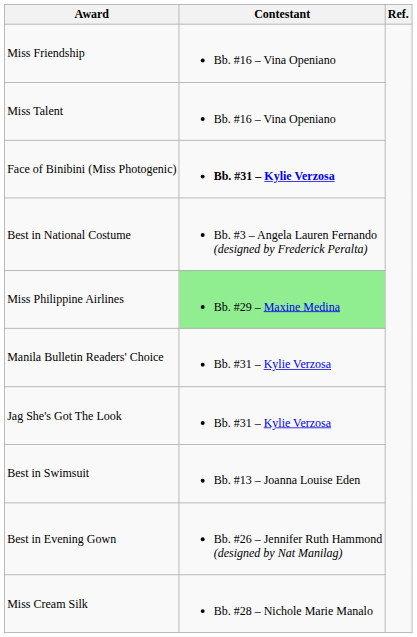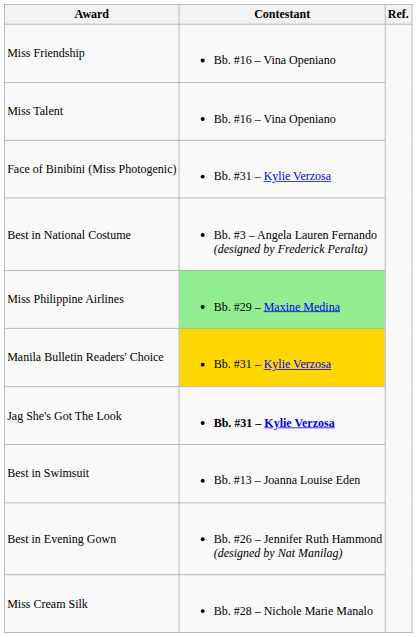(282, 177) bold -> (282, 177) normal
(282, 365) no background -> (282, 365) gold background
(282, 423) normal -> (282, 423) bold
